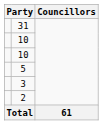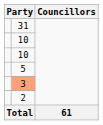(23, 84) no background -> (23, 84) lightsalmon background
